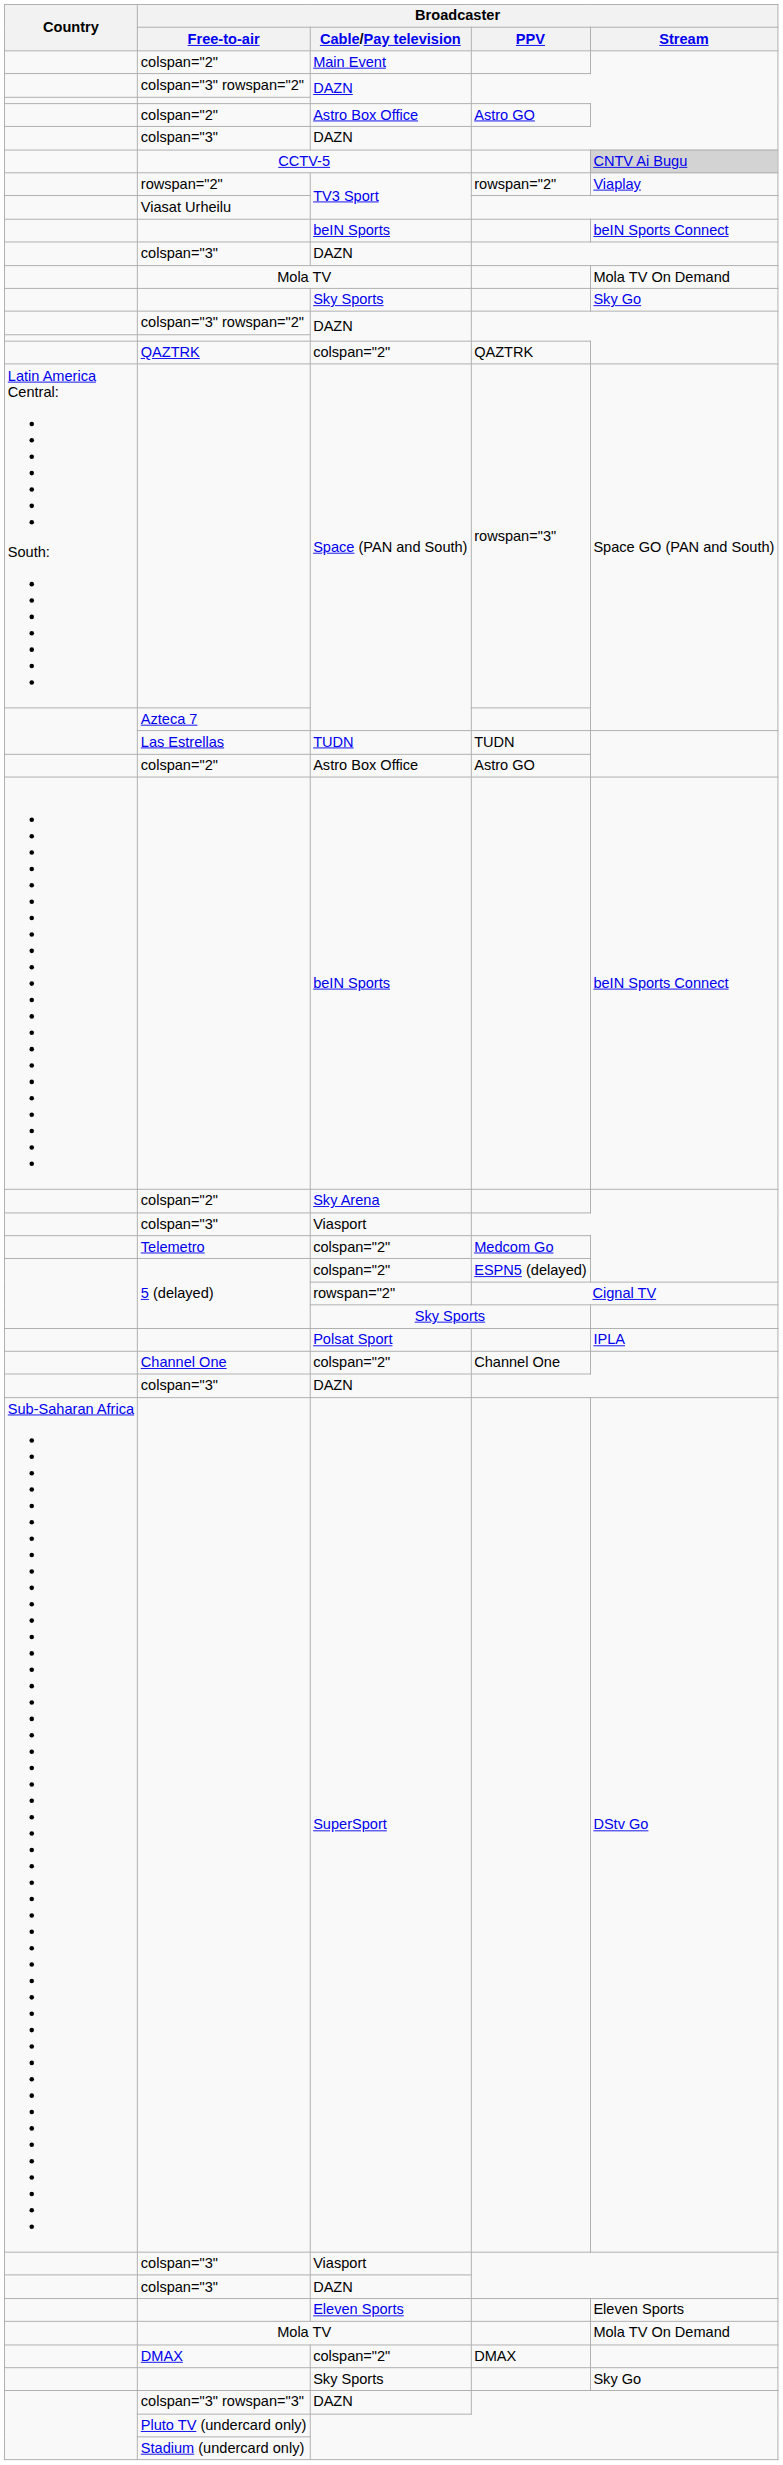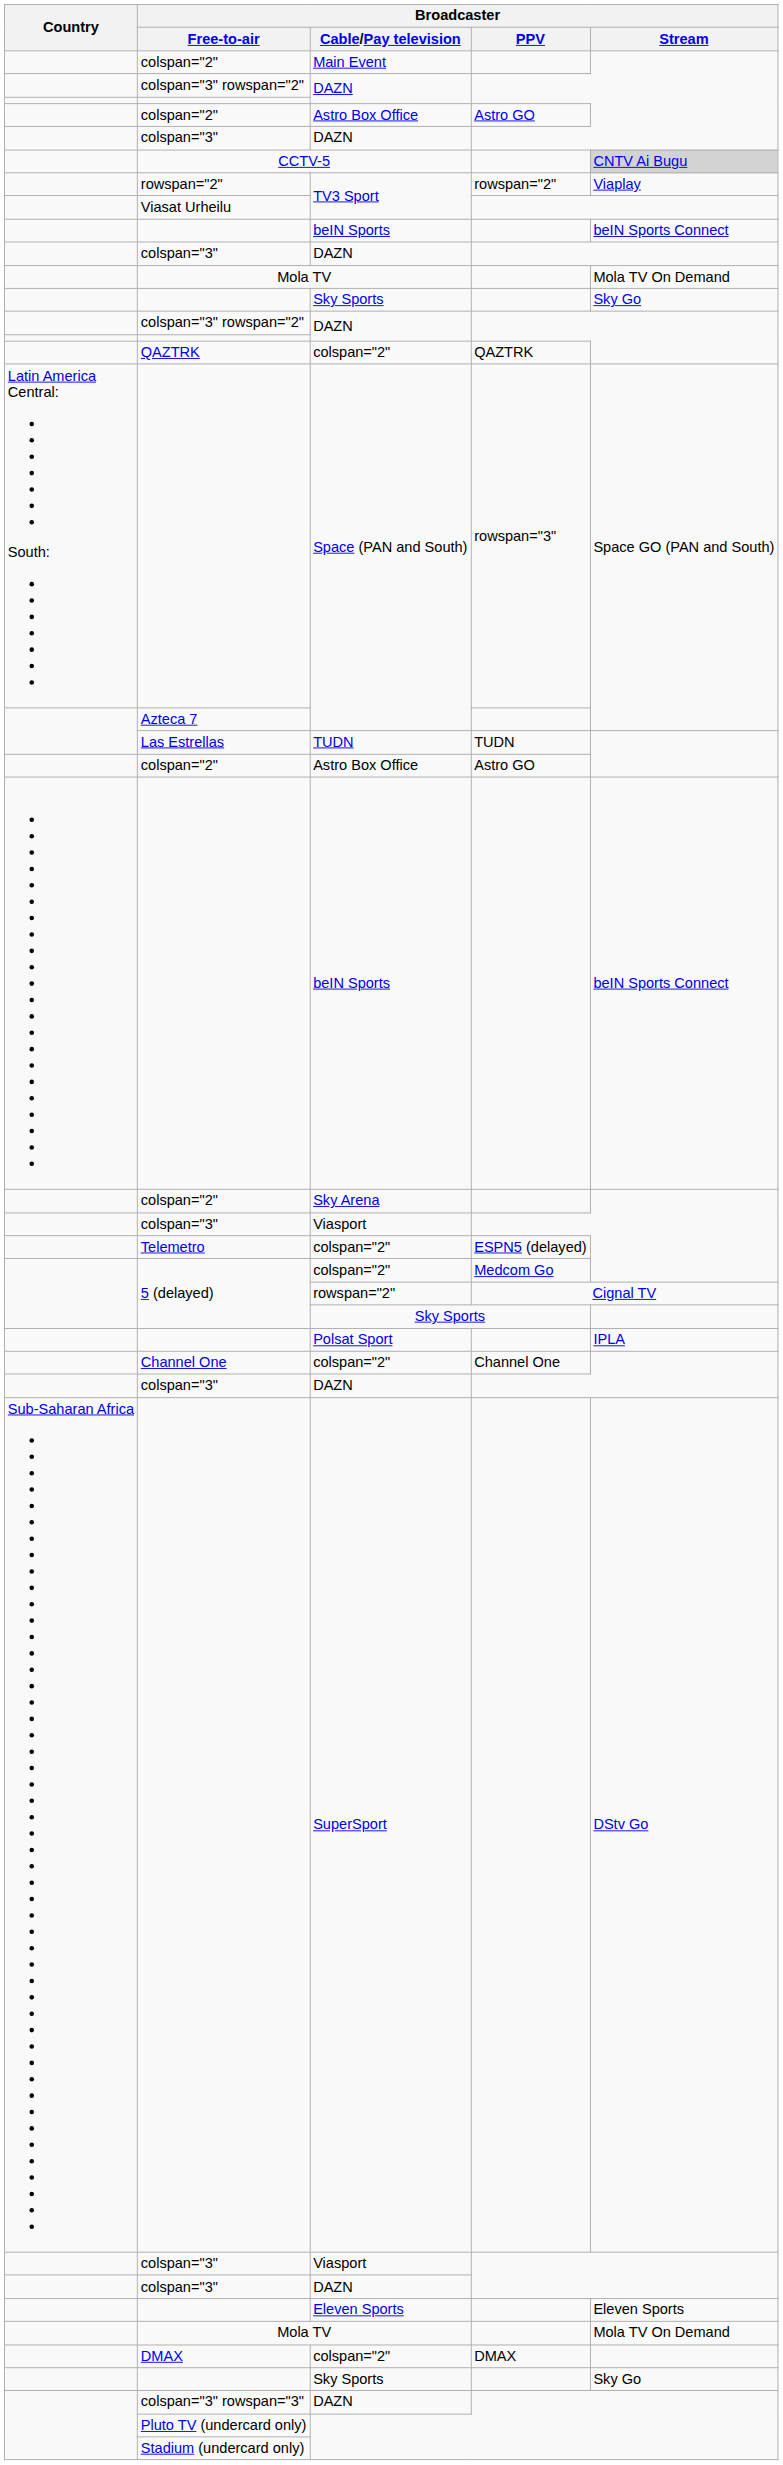(514, 1247) Medcom Go -> (530, 1247) ESPN5 (delayed)
(530, 1270) ESPN5 (delayed) -> (514, 1270) Medcom Go
